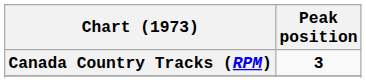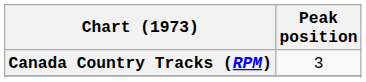(319, 63) bold -> (319, 63) normal
